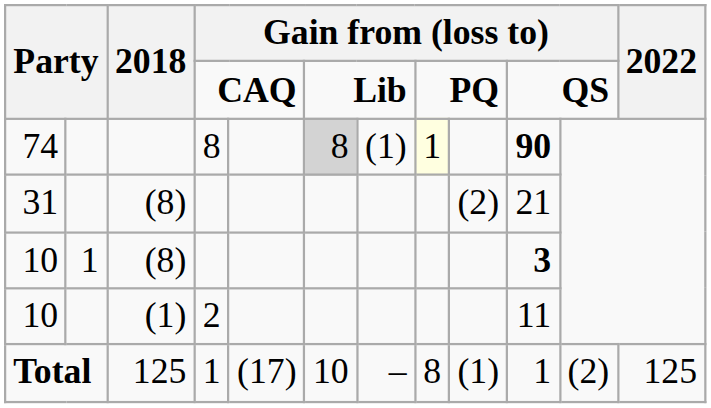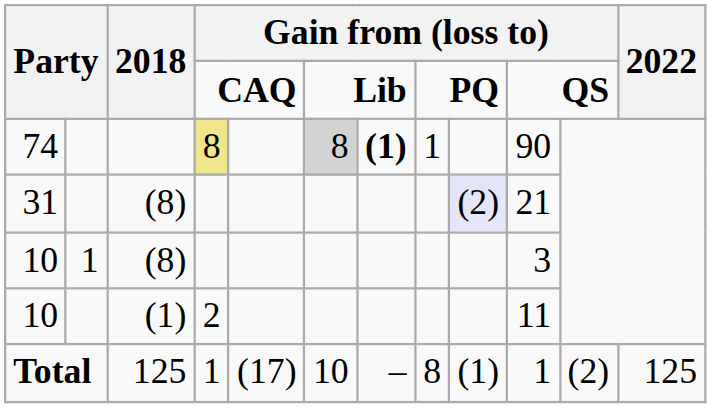(212, 145) no background -> (212, 145) khaki background
(386, 145) normal -> (386, 145) bold
(432, 145) lightyellow background -> (432, 145) no background
(533, 145) bold -> (533, 145) normal
(478, 202) no background -> (478, 202) lavender background
(542, 259) bold -> (542, 259) normal
